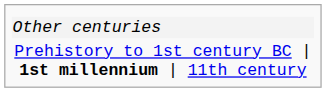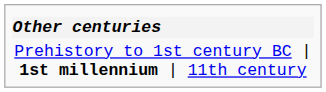(87, 27) normal -> (87, 27) bold
